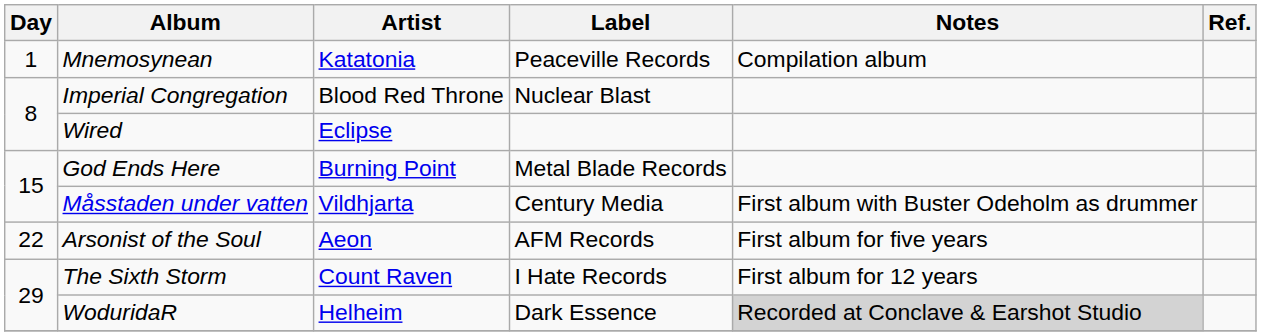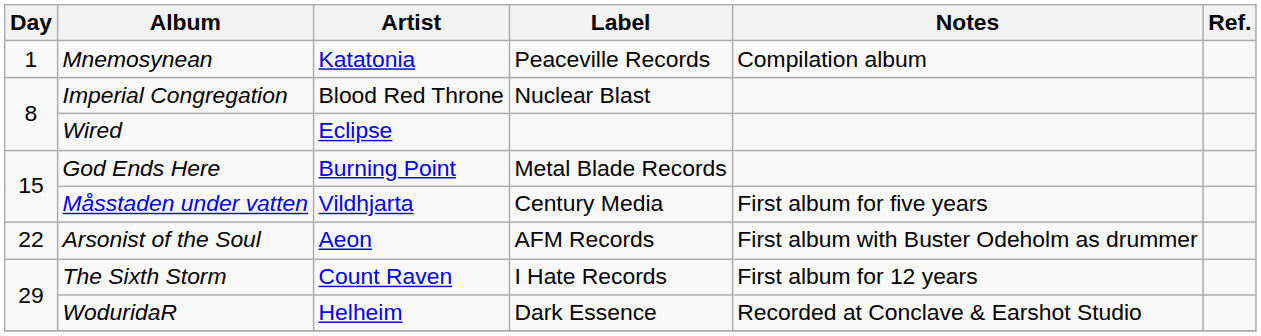(967, 204) First album with Buster Odeholm as drummer -> (863, 204) First album for five years
(863, 240) First album for five years -> (967, 240) First album with Buster Odeholm as drummer
(940, 312) lightgrey background -> (940, 312) no background
